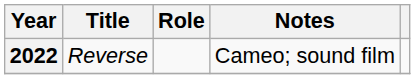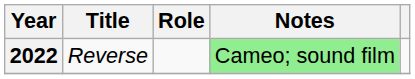(305, 55) no background -> (305, 55) lightgreen background
